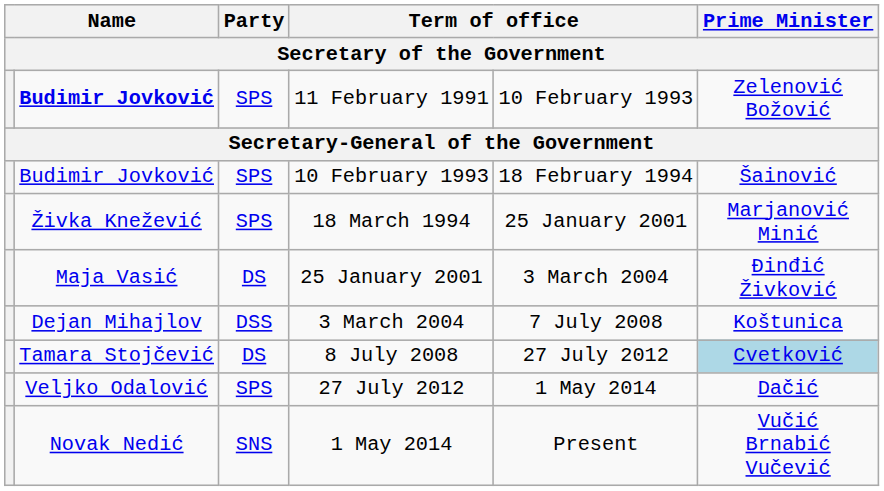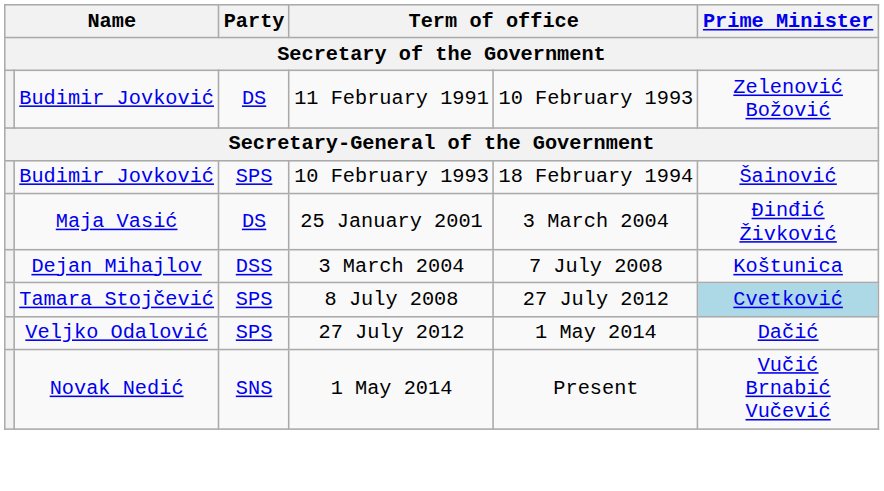(117, 99) bold -> (117, 99) normal
(254, 99) SPS -> (254, 99) DS
- row: (392, 222)
(254, 356) DS -> (254, 299) SPS
